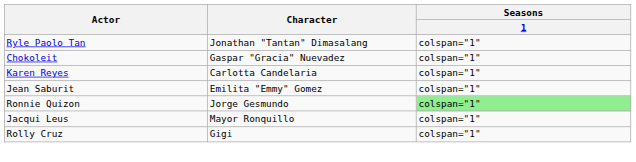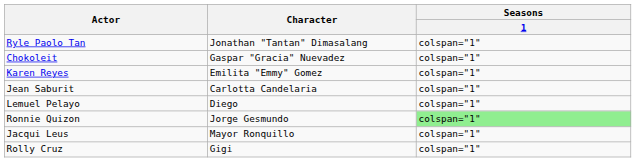(263, 73) Carlotta Candelaria -> (266, 73) Emilita "Emmy" Gomez
(266, 88) Emilita "Emmy" Gomez -> (263, 88) Carlotta Candelaria
+ row: (43, 104)
